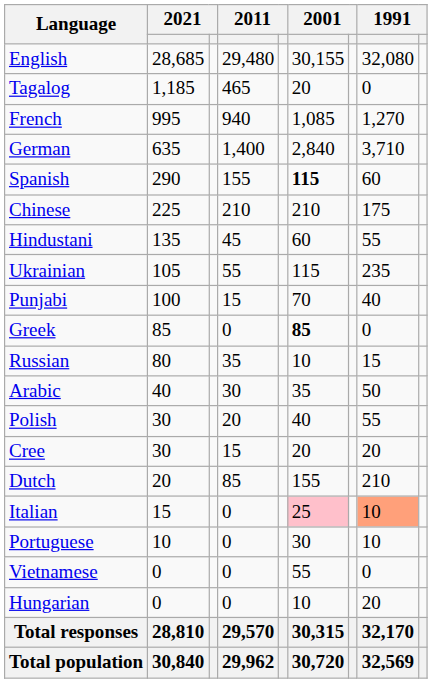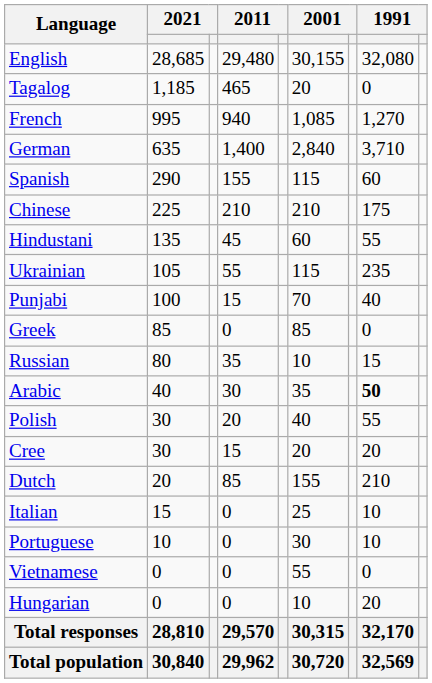(306, 179) bold -> (306, 179) normal
(301, 330) bold -> (301, 330) normal
(371, 390) normal -> (371, 390) bold
(301, 511) pink background -> (301, 511) no background
(371, 511) lightsalmon background -> (371, 511) no background
